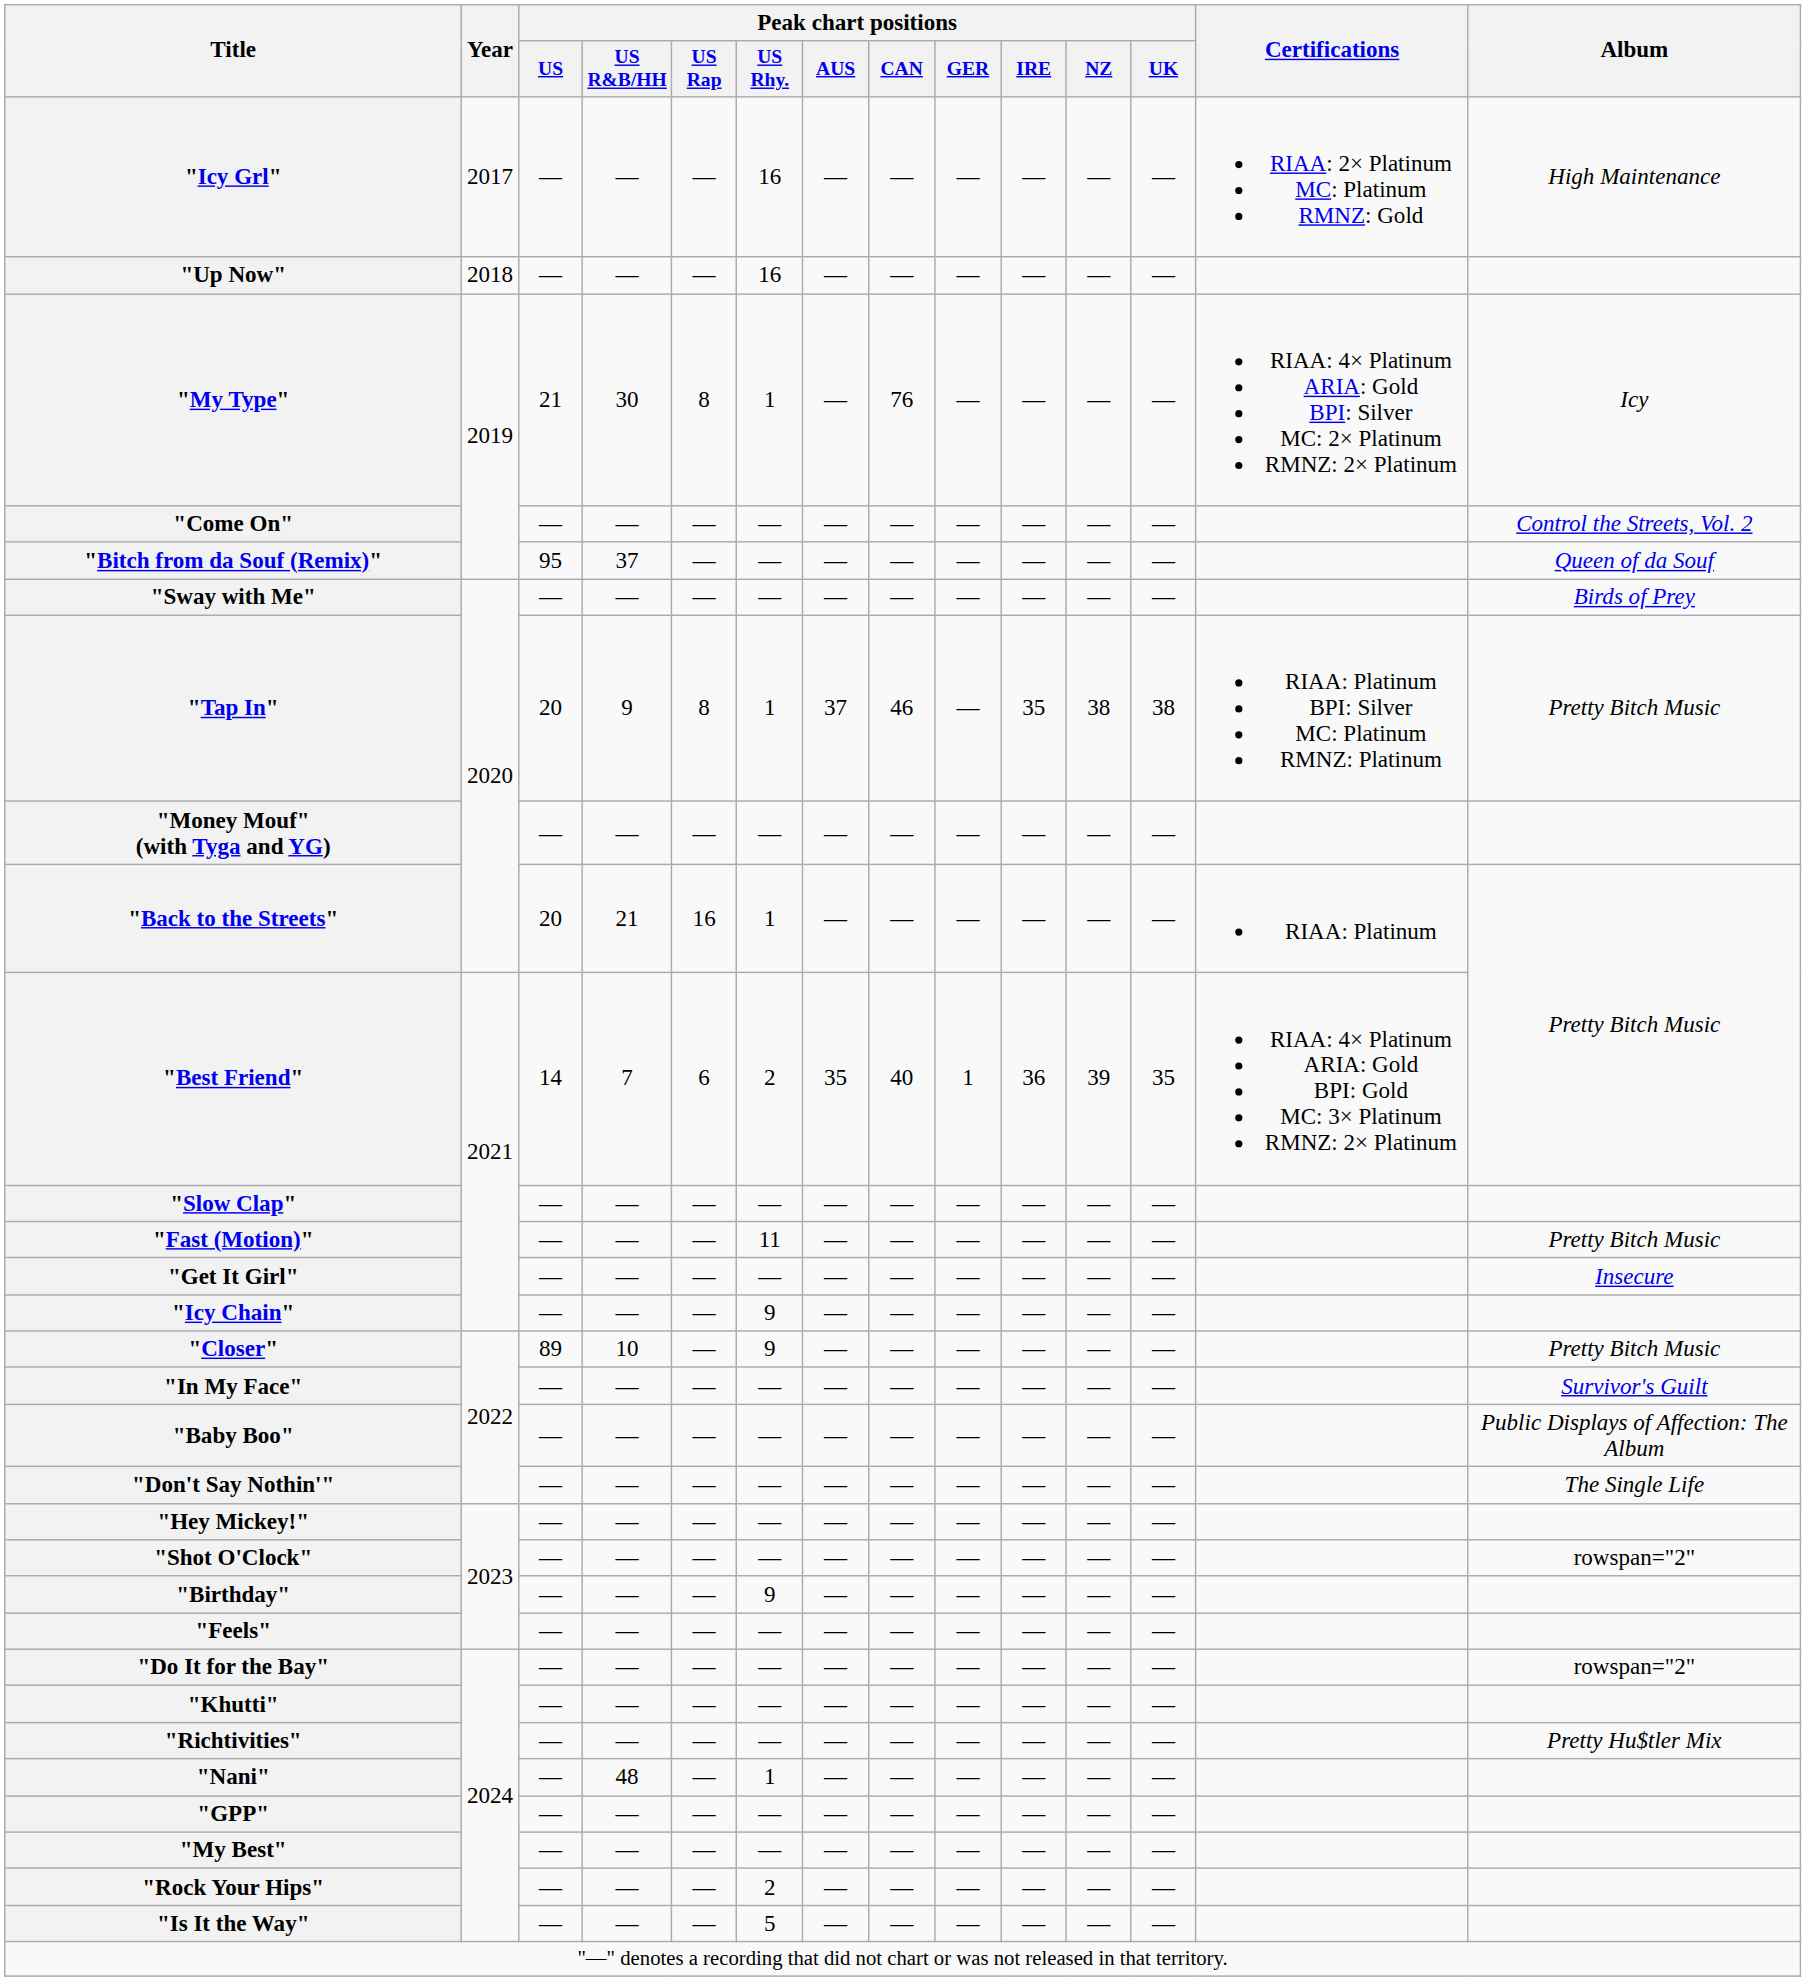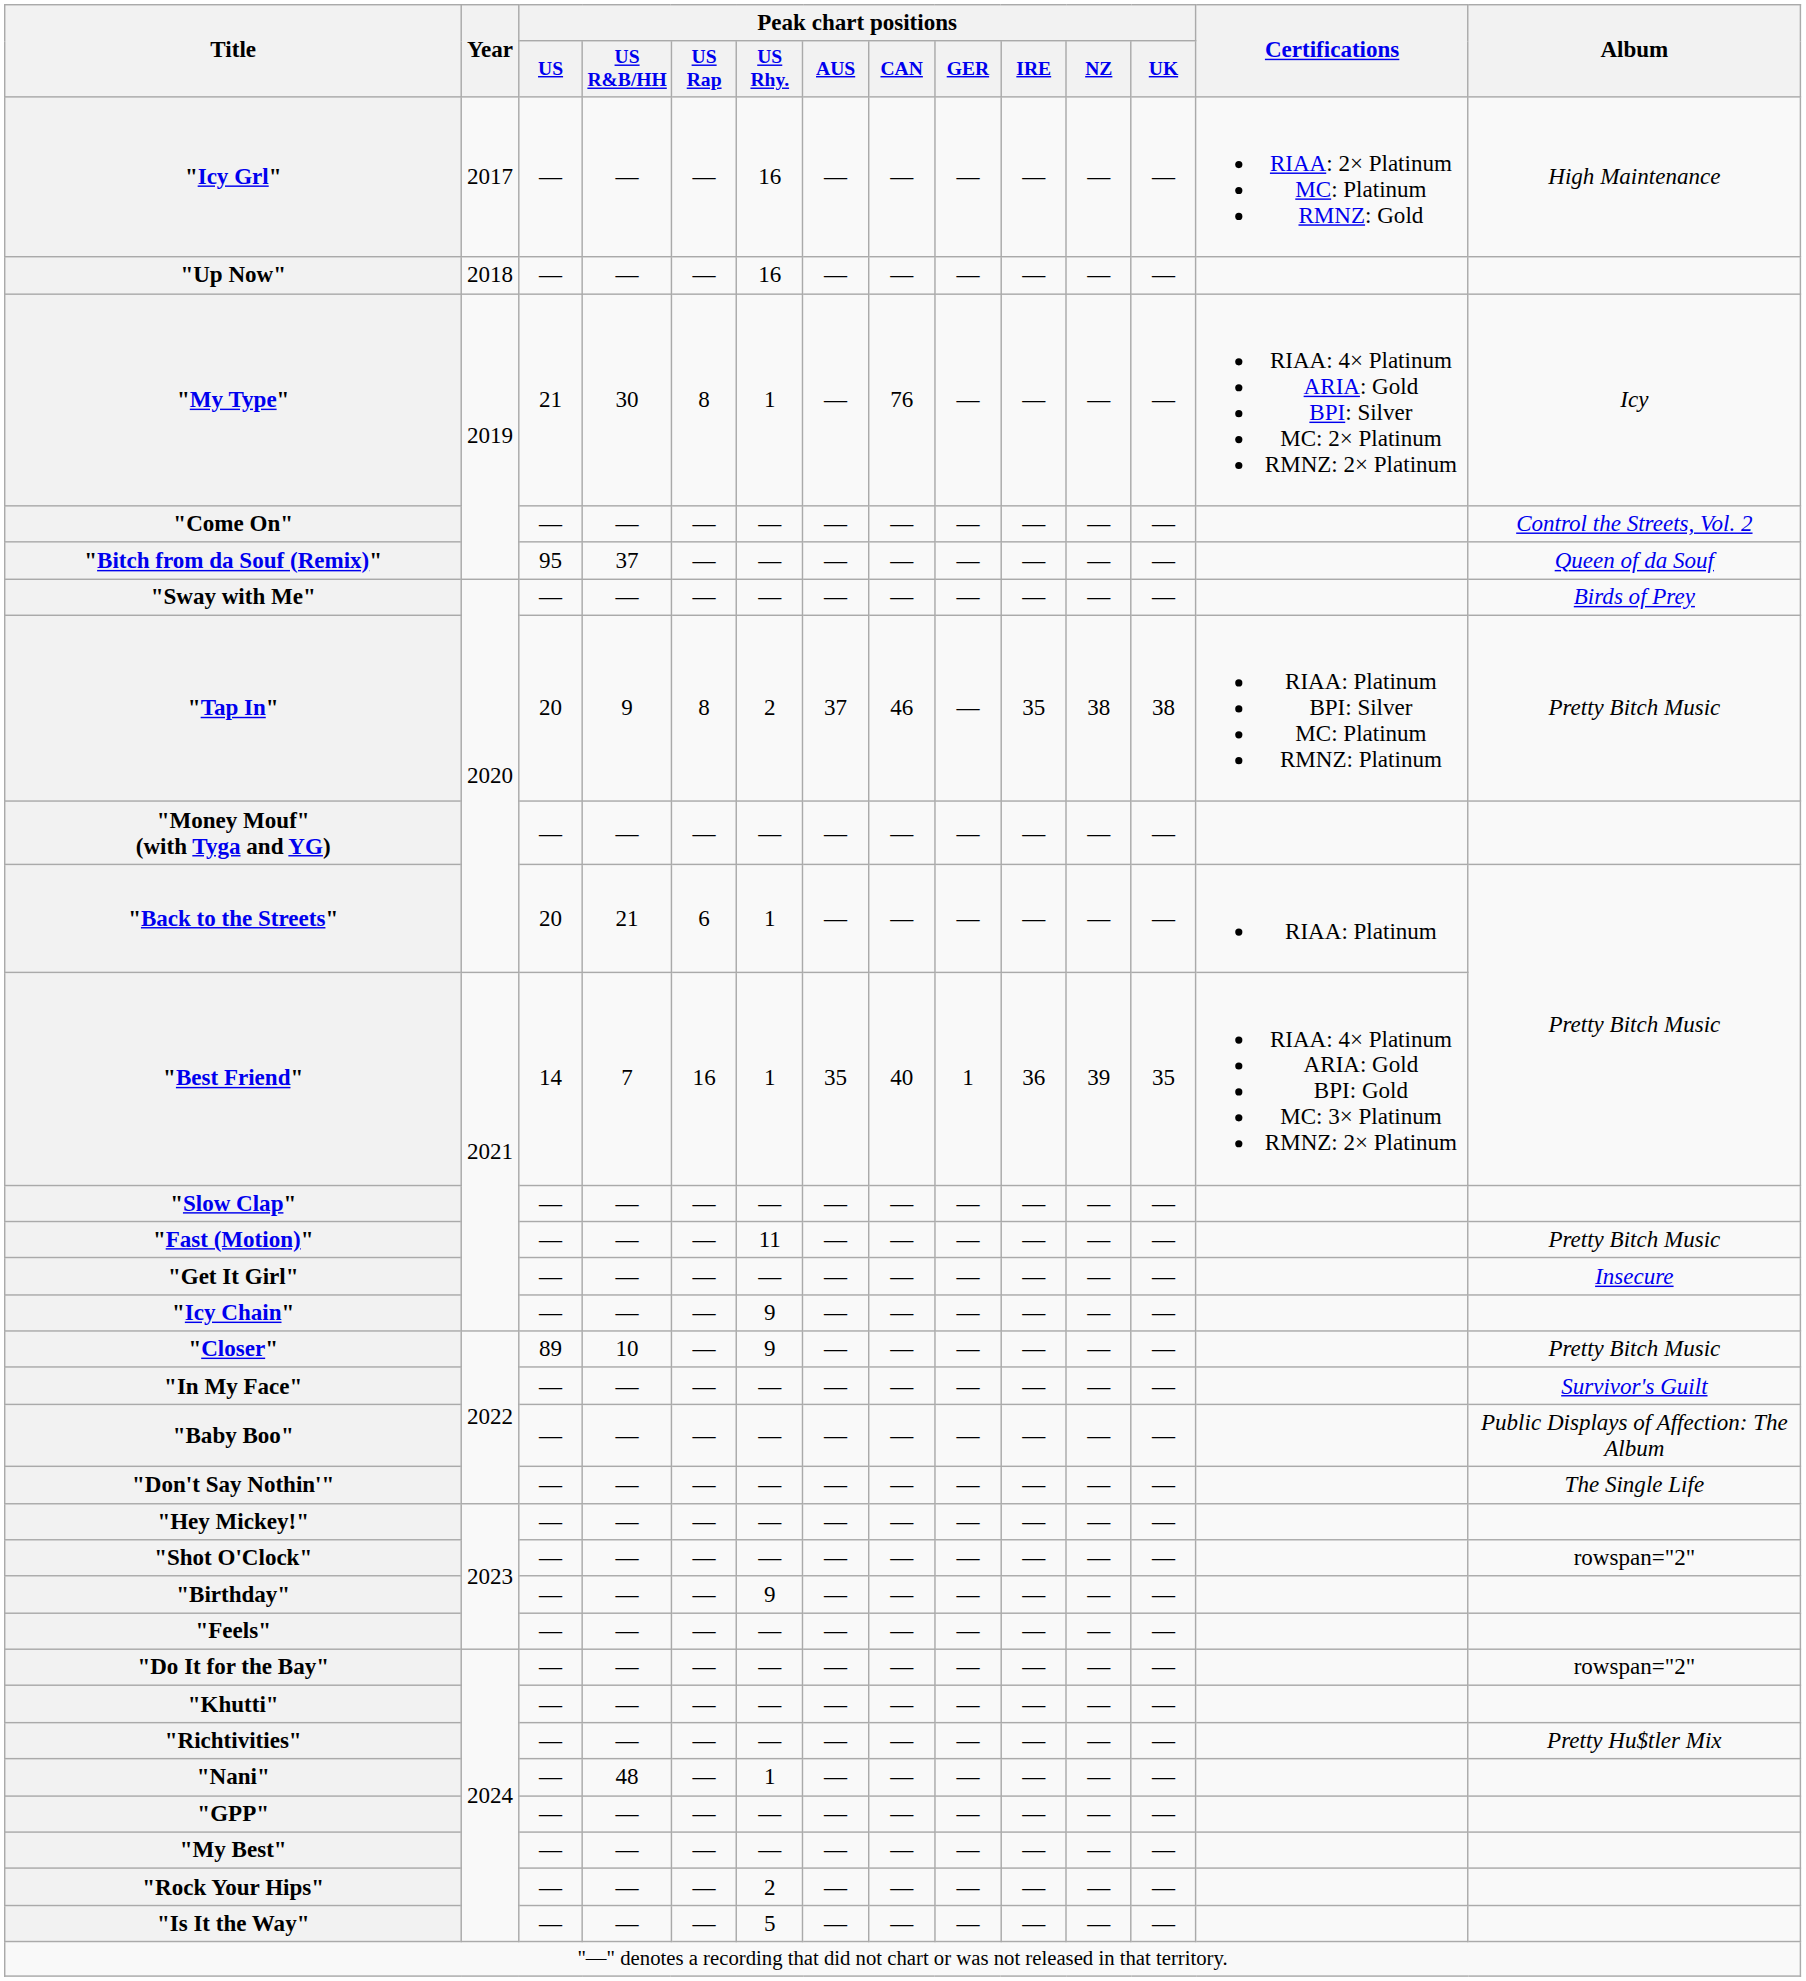(770, 708) 1 -> (770, 708) 2
(704, 918) 16 -> (704, 918) 6
(704, 1078) 6 -> (704, 1078) 16
(770, 1078) 2 -> (770, 1078) 1
